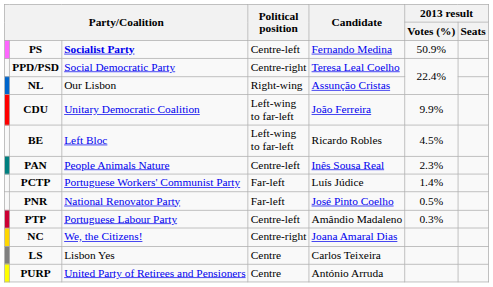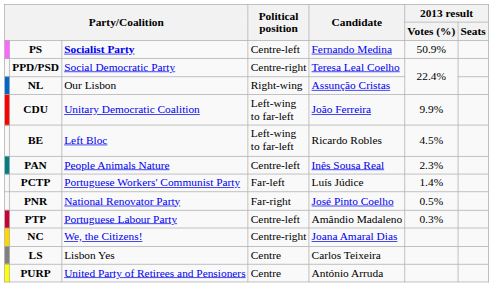(268, 201) Far-left -> (271, 201) Far-right
